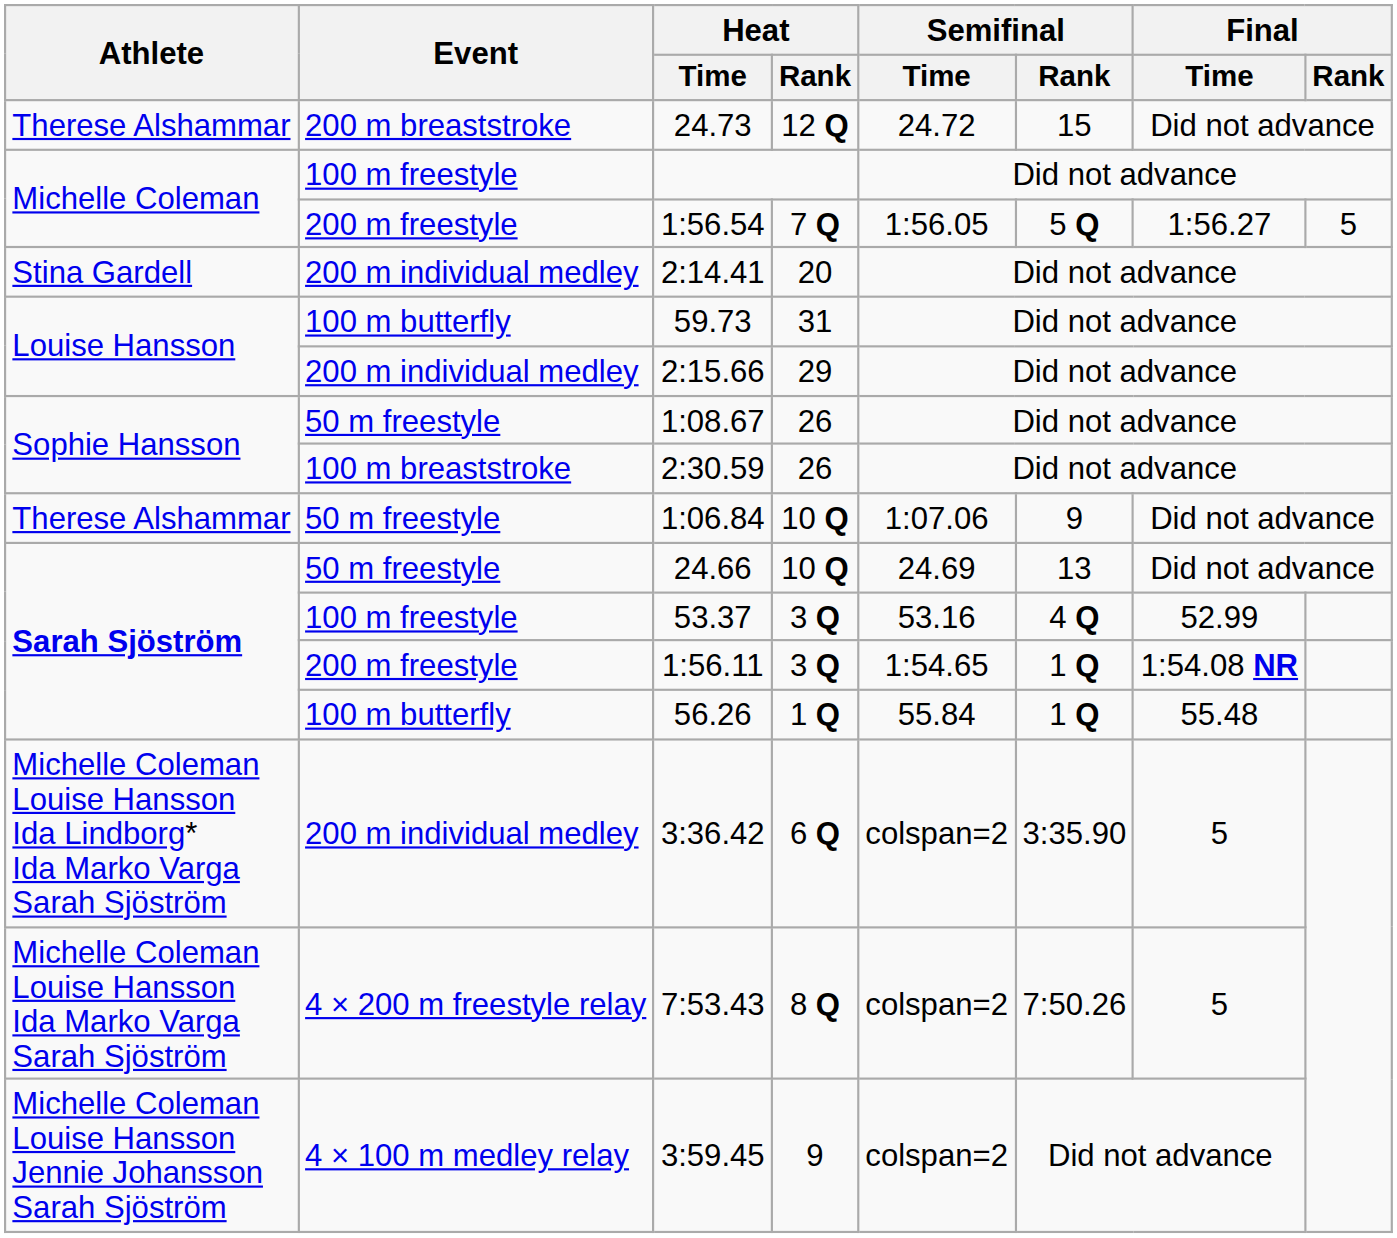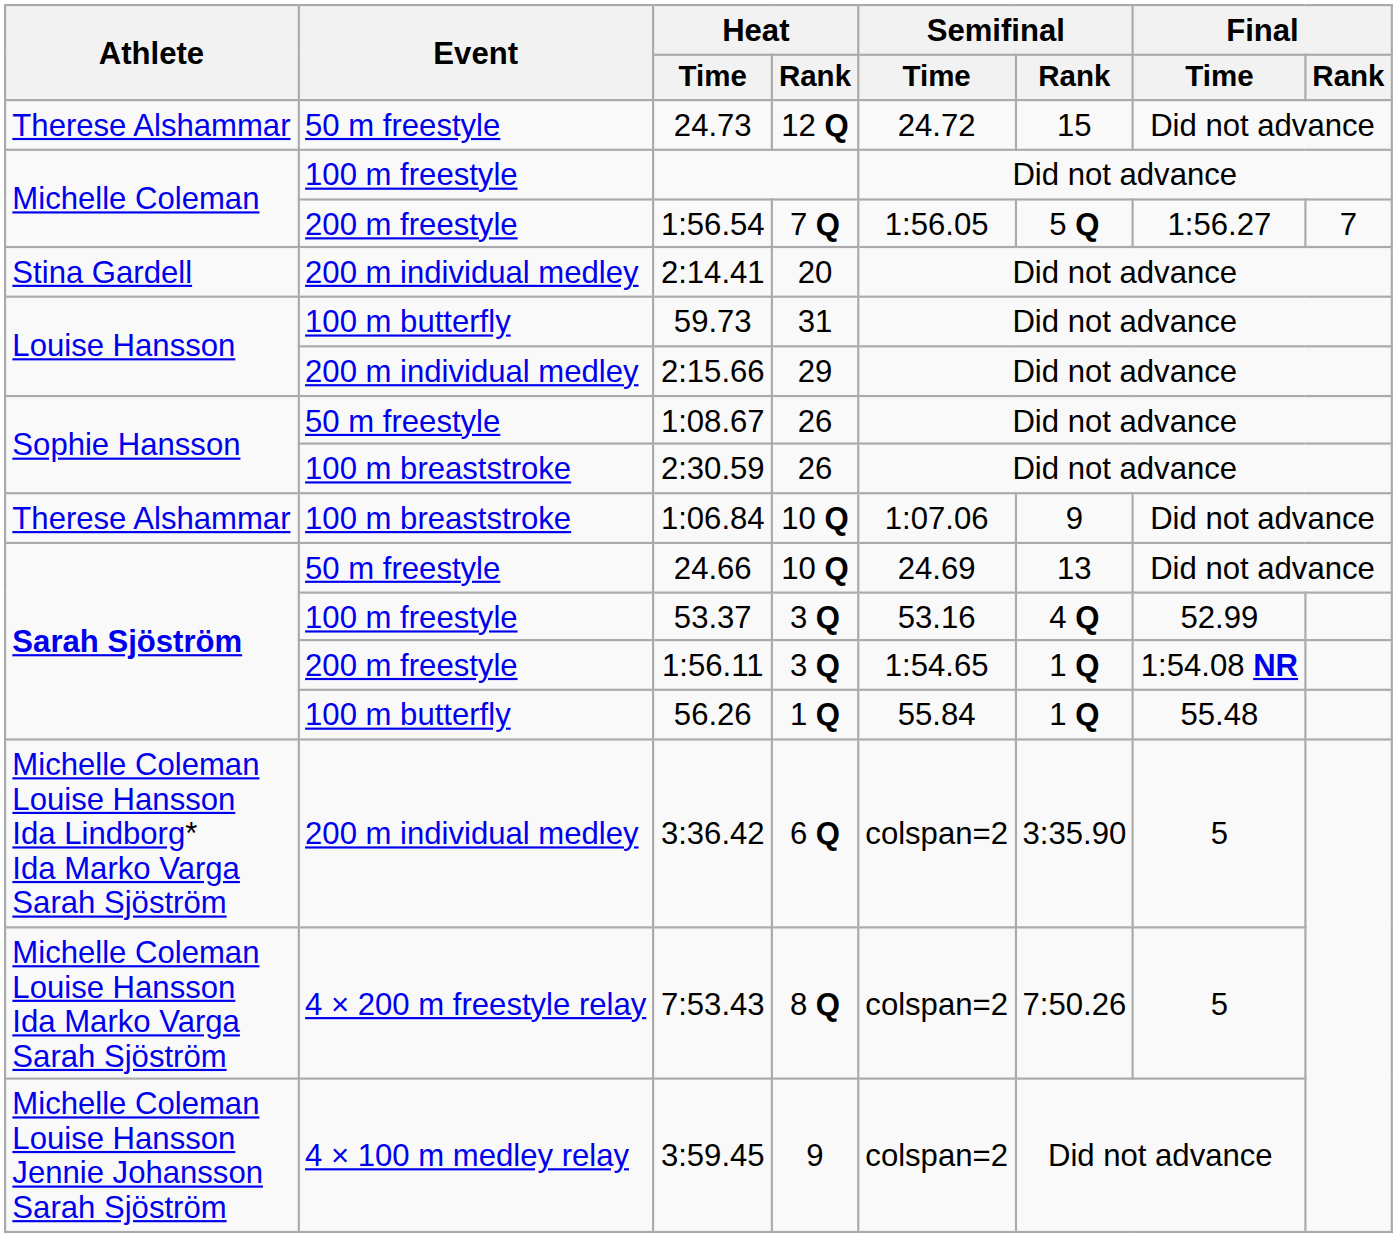(438, 126) 200 m breaststroke -> (403, 126) 50 m freestyle
(1348, 224) 5 -> (1348, 224) 7
(403, 519) 50 m freestyle -> (438, 519) 100 m breaststroke
